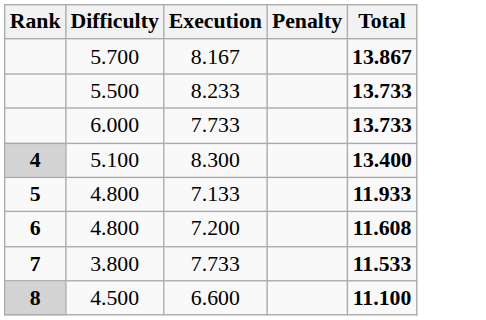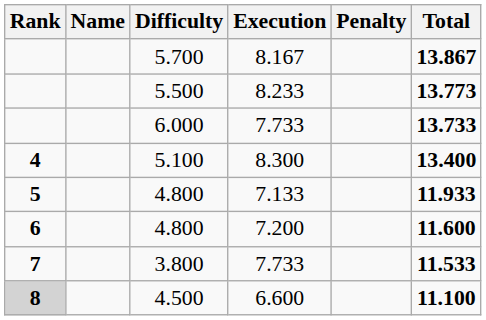+ column: (98, 21)
(382, 90) 13.733 -> (446, 90) 13.773
(35, 159) lightgrey background -> (35, 159) no background
(382, 228) 11.608 -> (446, 228) 11.600
